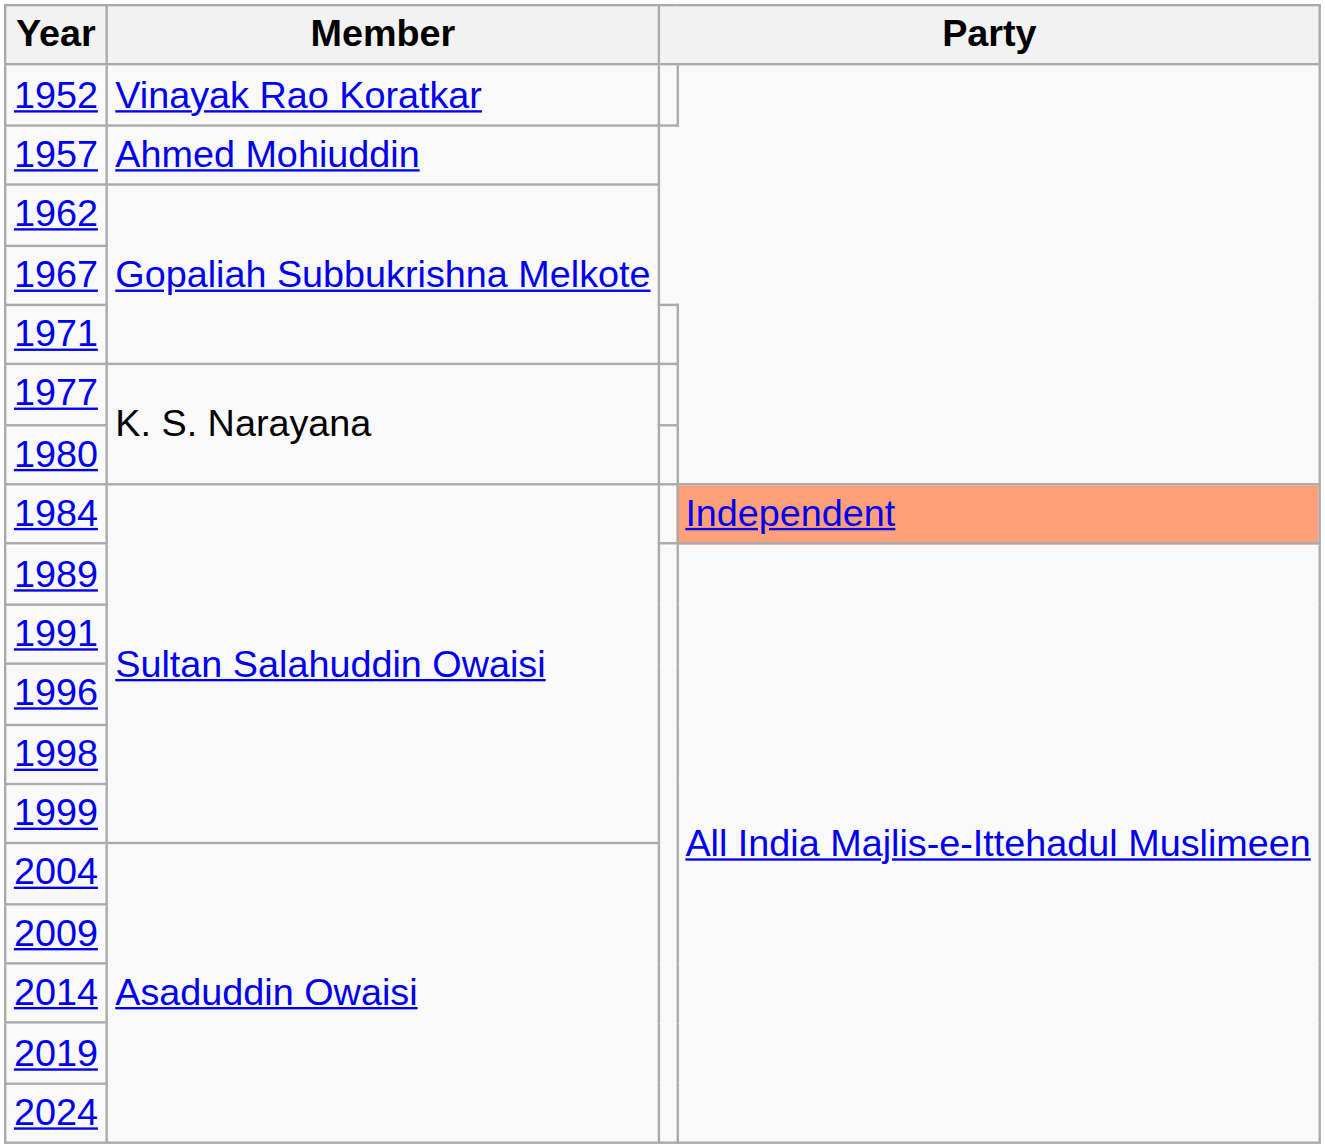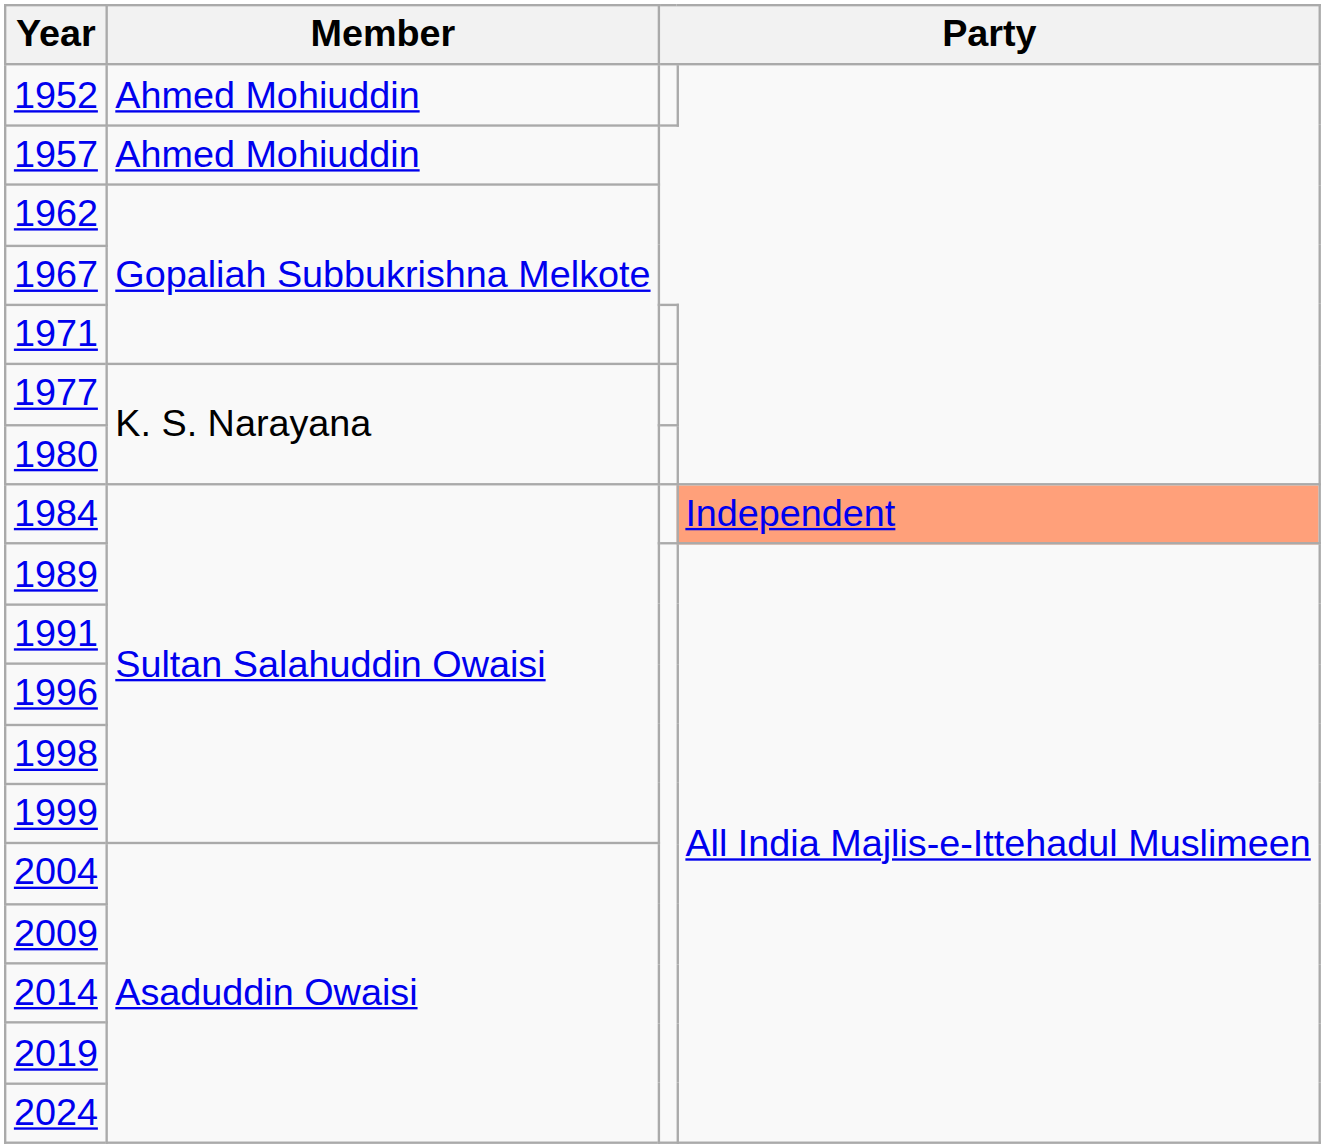(299, 94) Vinayak Rao Koratkar -> (267, 94) Ahmed Mohiuddin
